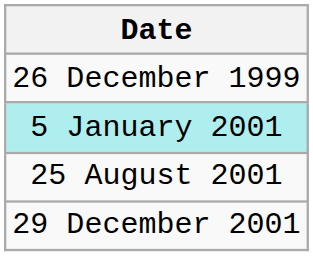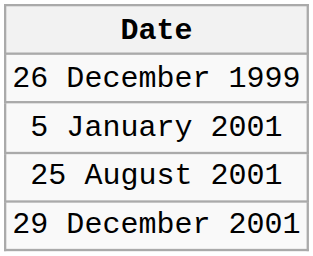(156, 128) paleturquoise background -> (156, 128) no background
